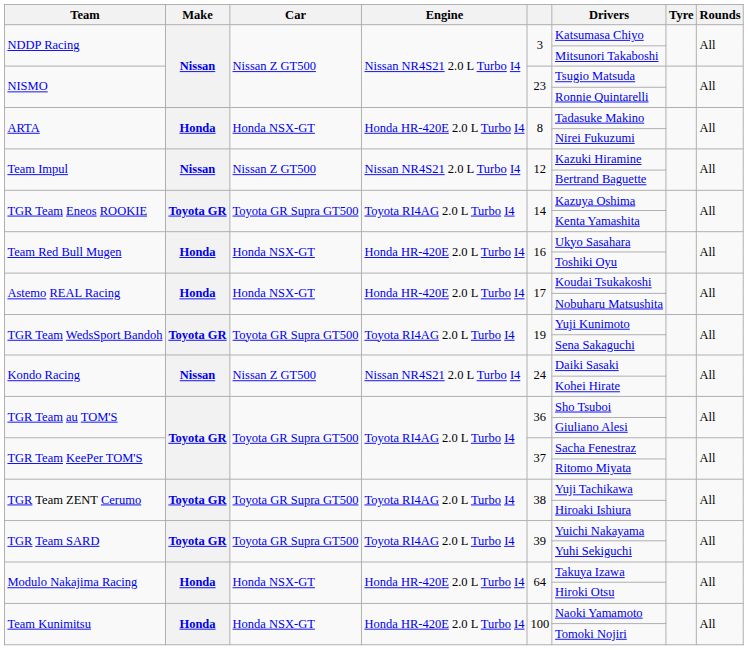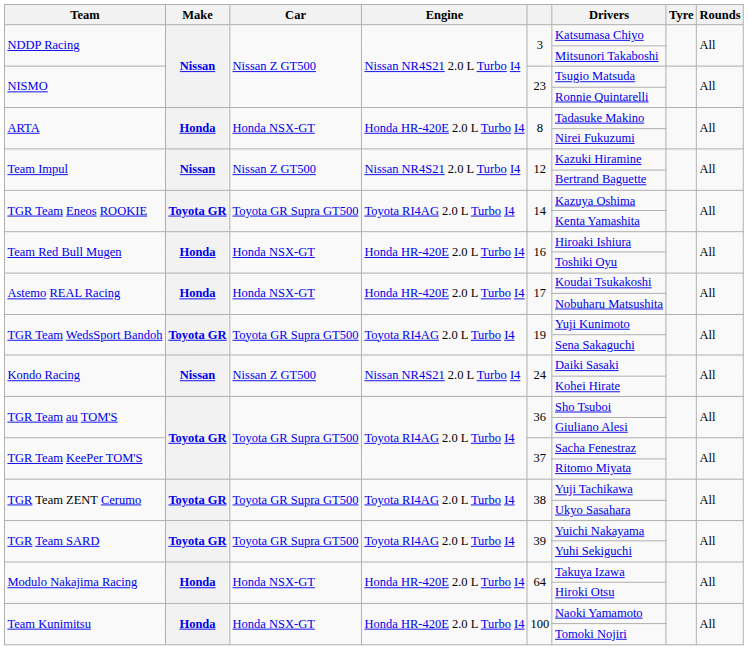(593, 241) Ukyo Sasahara -> (593, 241) Hiroaki Ishiura
(593, 509) Hiroaki Ishiura -> (593, 509) Ukyo Sasahara
